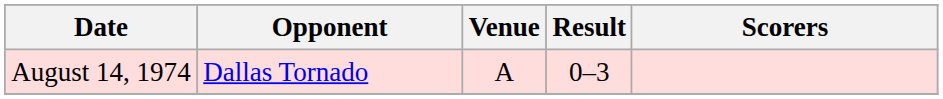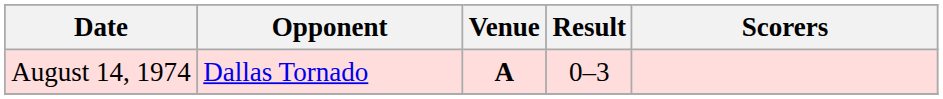(504, 71) normal -> (504, 71) bold
